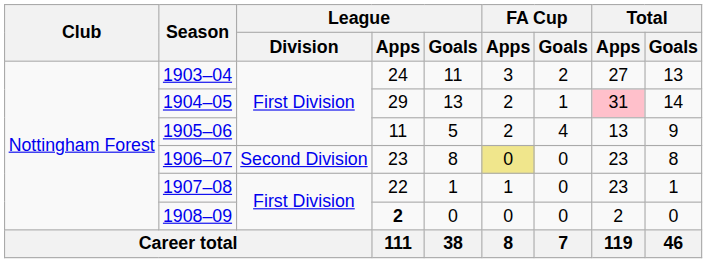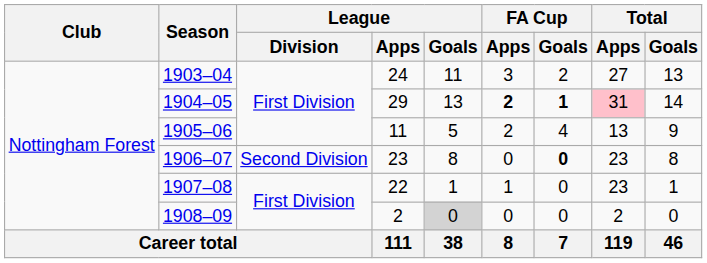(508, 103) normal -> (508, 103) bold
(563, 103) normal -> (563, 103) bold
(508, 159) khaki background -> (508, 159) no background
(563, 159) normal -> (563, 159) bold
(398, 215) bold -> (398, 215) normal
(453, 215) no background -> (453, 215) lightgrey background
